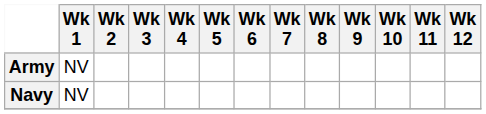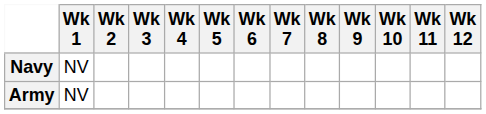rows swapped: (32, 67) <-> (32, 95)
